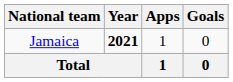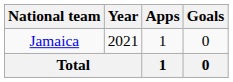(123, 41) bold -> (123, 41) normal
